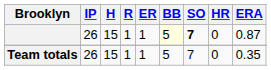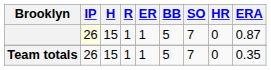(91, 34) no background -> (91, 34) lightyellow background
(166, 34) lightyellow background -> (166, 34) no background
(190, 34) bold -> (190, 34) normal
